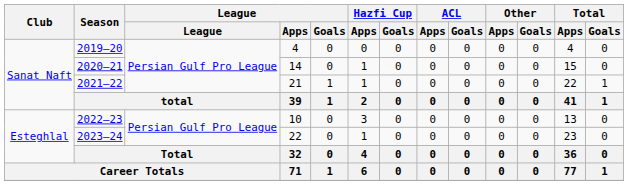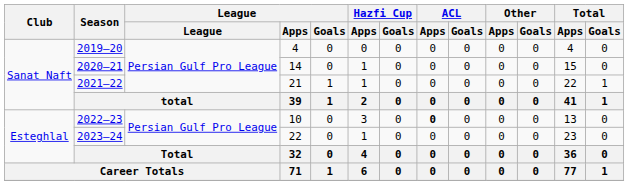(433, 119) normal -> (433, 119) bold
